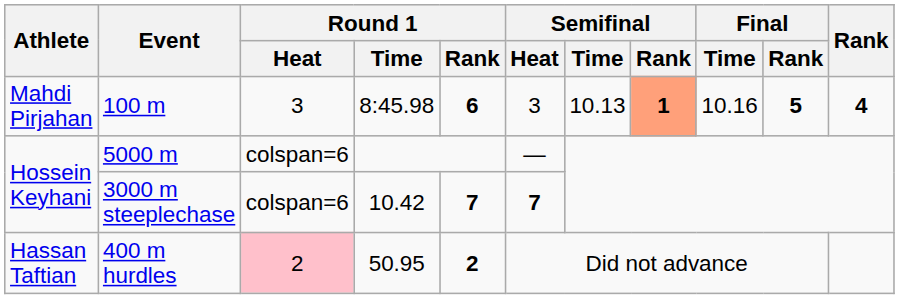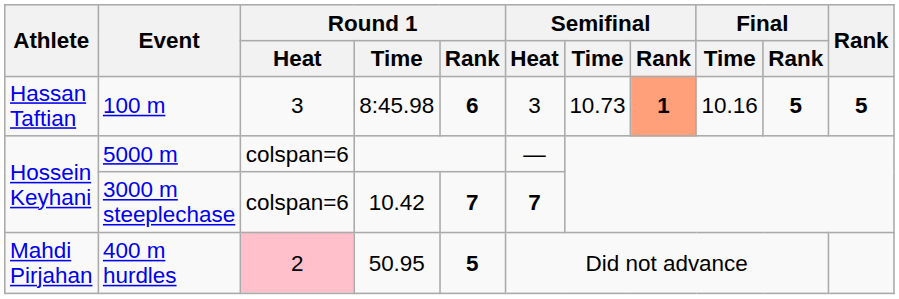(51, 106) Mahdi Pirjahan -> (48, 106) Hassan Taftian
(597, 106) 10.13 -> (597, 106) 10.73
(861, 106) 4 -> (861, 106) 5
(48, 263) Hassan Taftian -> (51, 263) Mahdi Pirjahan
(472, 263) 2 -> (472, 263) 5
